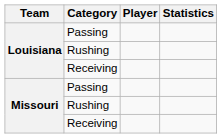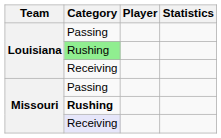(88, 50) no background -> (88, 50) lightgreen background
(88, 105) normal -> (90, 105) bold
(92, 123) no background -> (92, 123) lavender background
